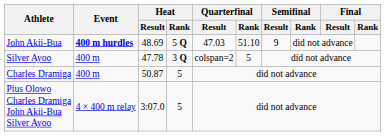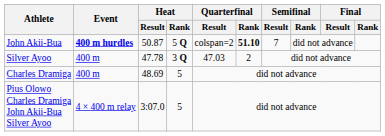(152, 43) 48.69 -> (152, 43) 50.87
(214, 43) 47.03 -> (214, 43) colspan=2
(249, 43) normal -> (249, 43) bold
(276, 43) 9 -> (276, 43) 7
(214, 58) colspan=2 -> (214, 58) 47.03
(249, 58) 5 -> (249, 58) 2
(152, 74) 50.87 -> (152, 74) 48.69
